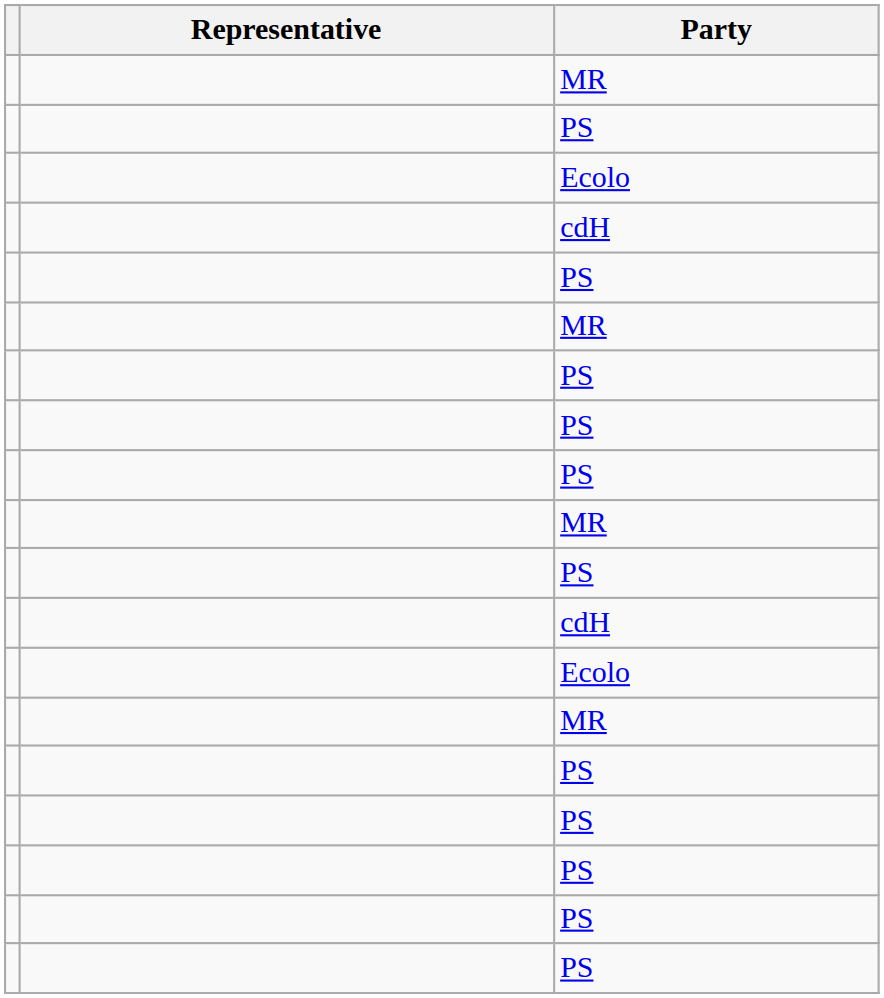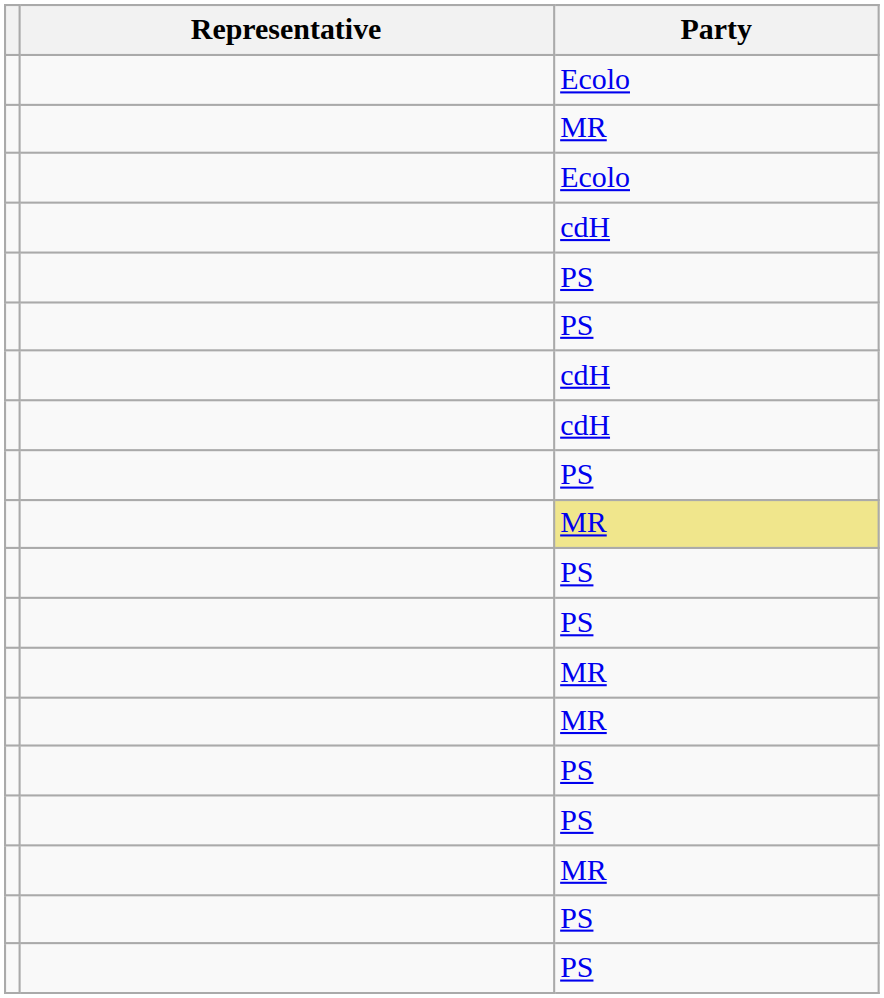(583, 78) MR -> (595, 78) Ecolo
(577, 128) PS -> (583, 128) MR
(583, 325) MR -> (577, 325) PS
(577, 375) PS -> (585, 375) cdH
(577, 424) PS -> (585, 424) cdH
(583, 523) no background -> (583, 523) khaki background
(585, 622) cdH -> (577, 622) PS
(595, 671) Ecolo -> (583, 671) MR
(577, 869) PS -> (583, 869) MR
